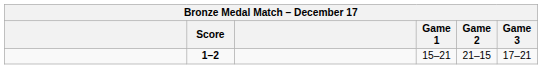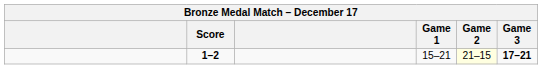(477, 56) no background -> (477, 56) lightyellow background
(517, 56) normal -> (517, 56) bold
